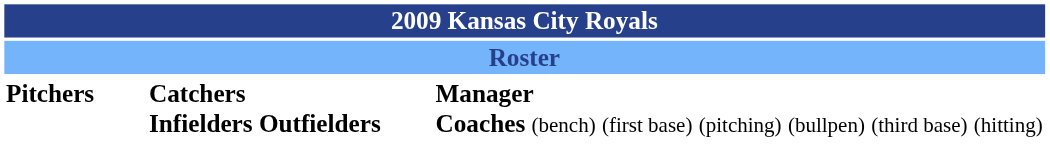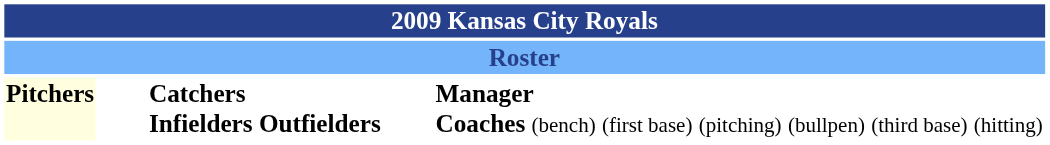(50, 93) no background -> (50, 93) lightyellow background
